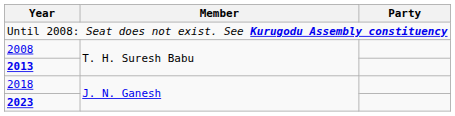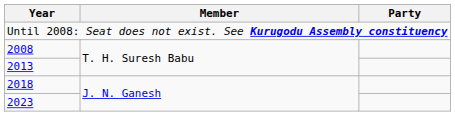(20, 67) bold -> (20, 67) normal
(20, 102) bold -> (20, 102) normal
